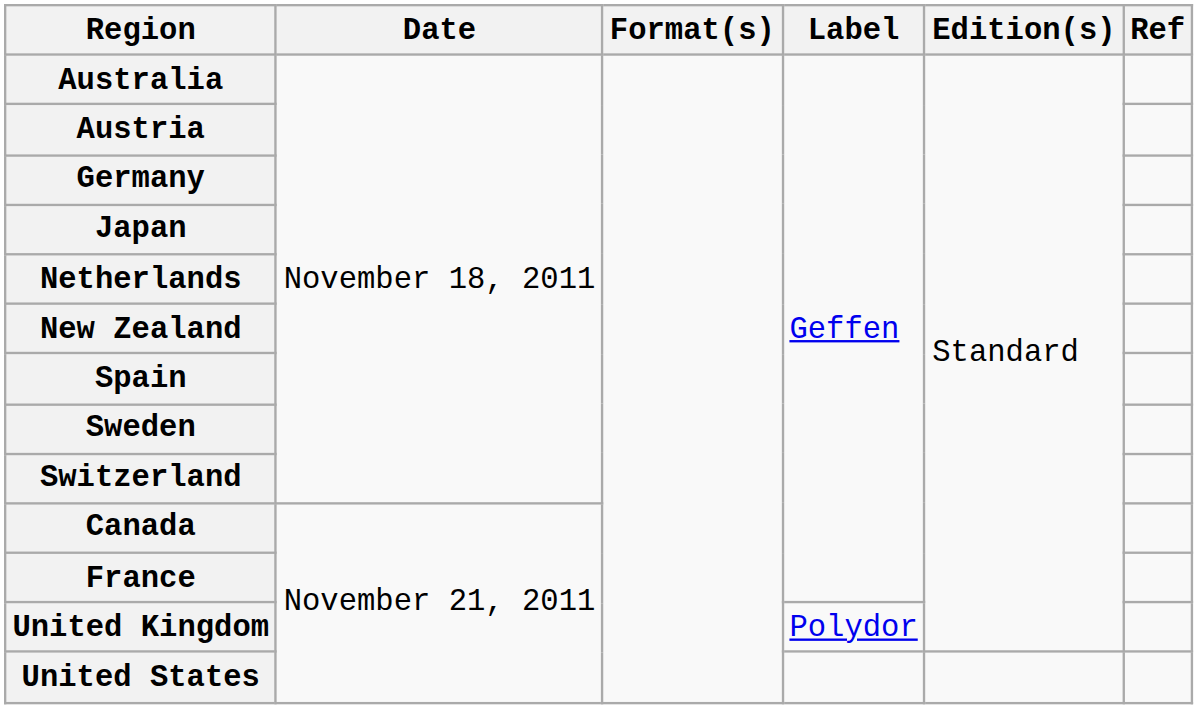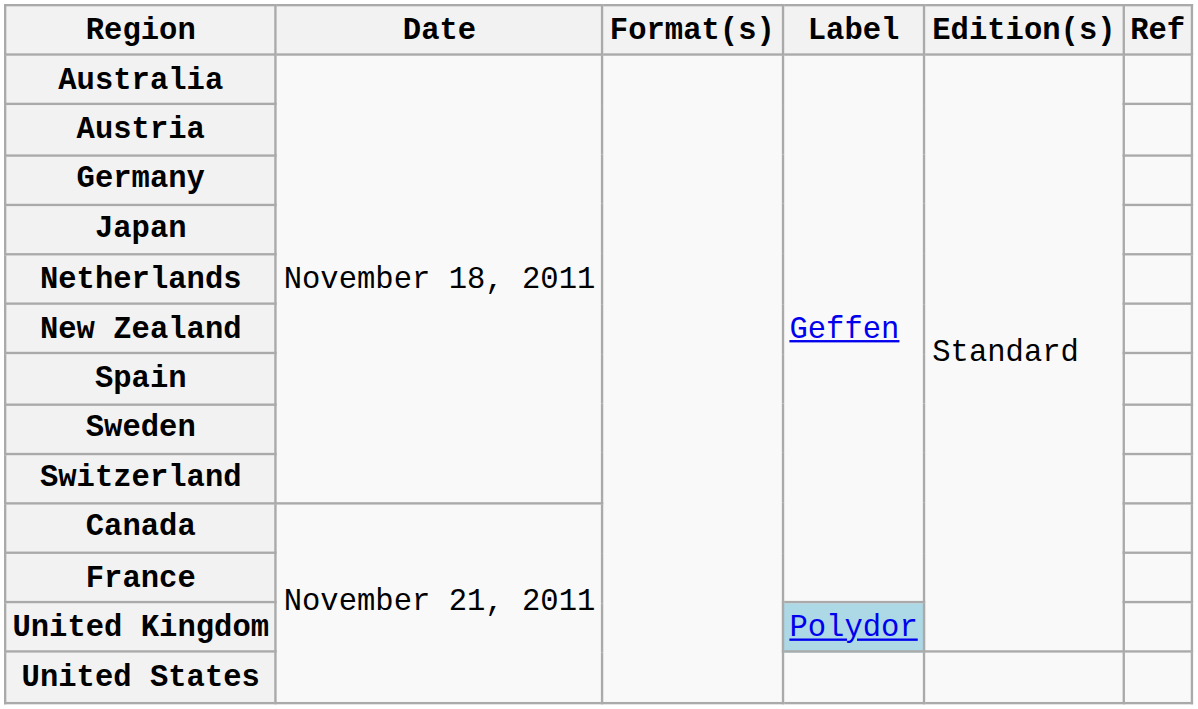(854, 628) no background -> (854, 628) lightblue background
